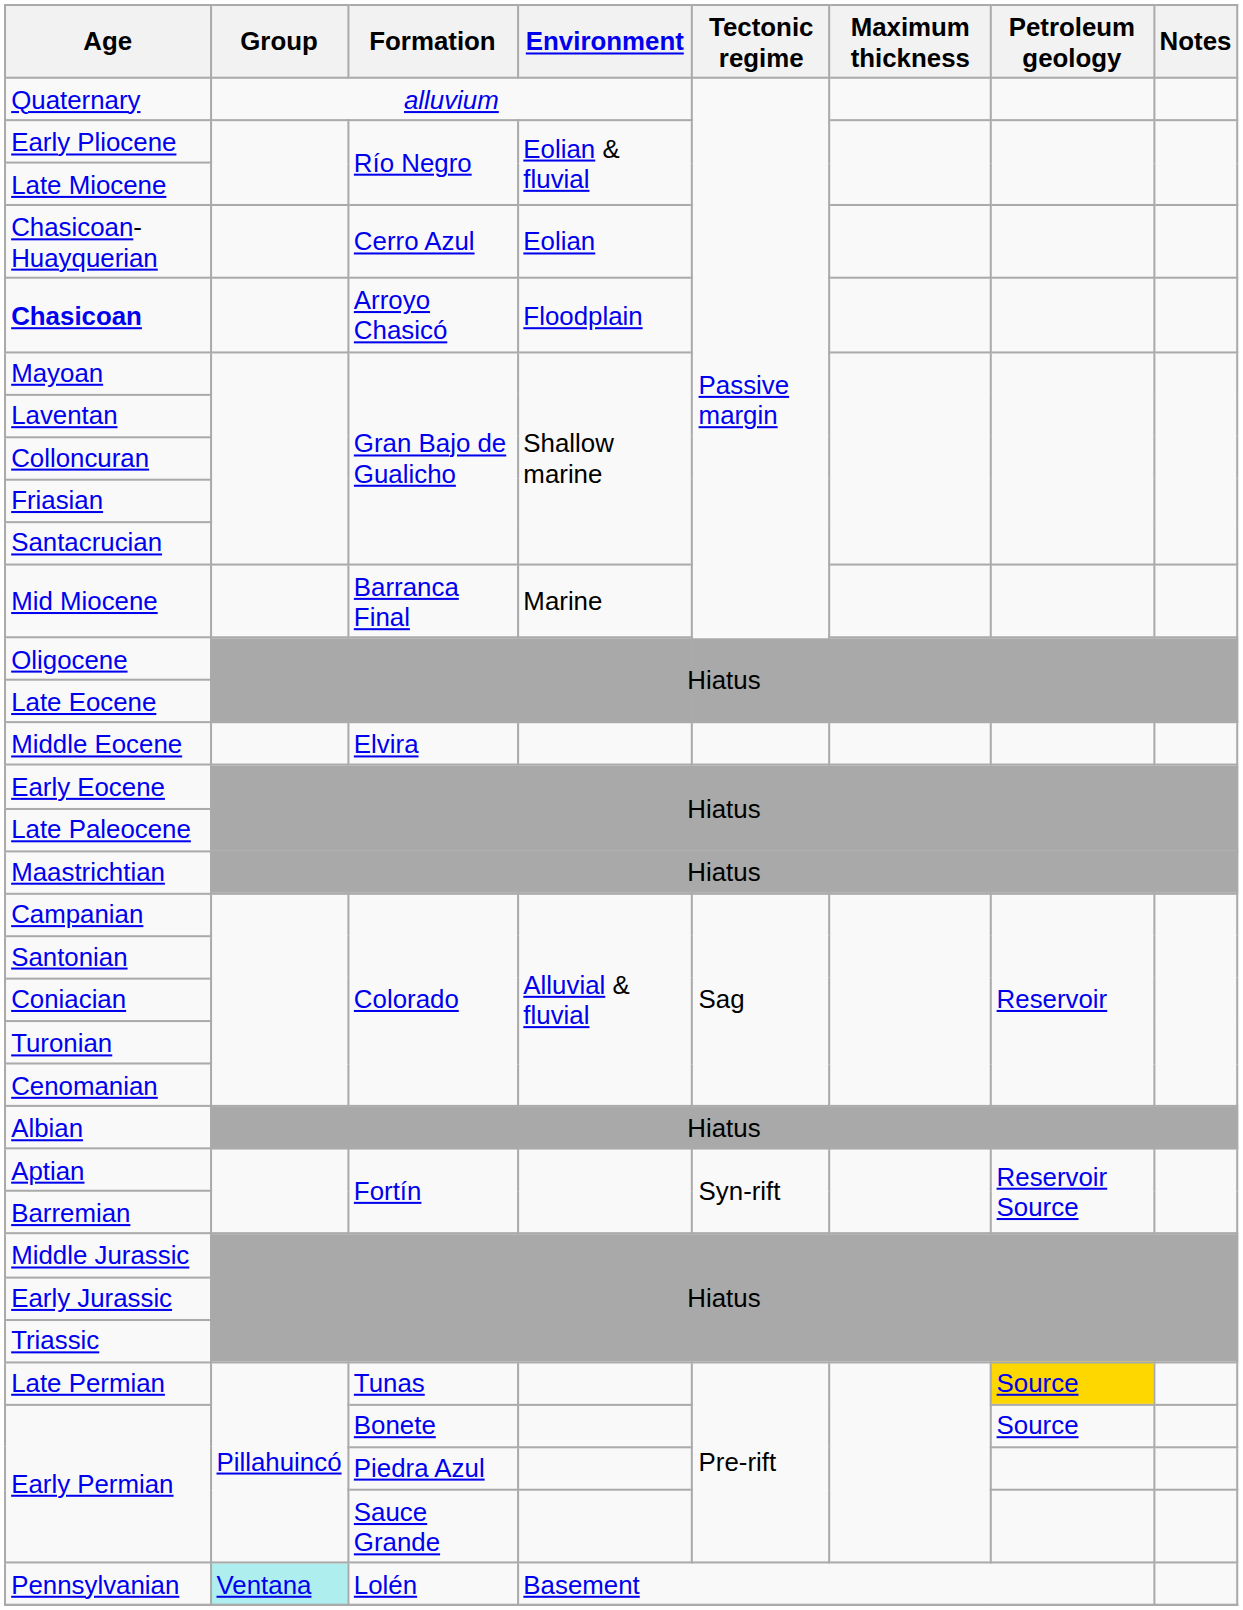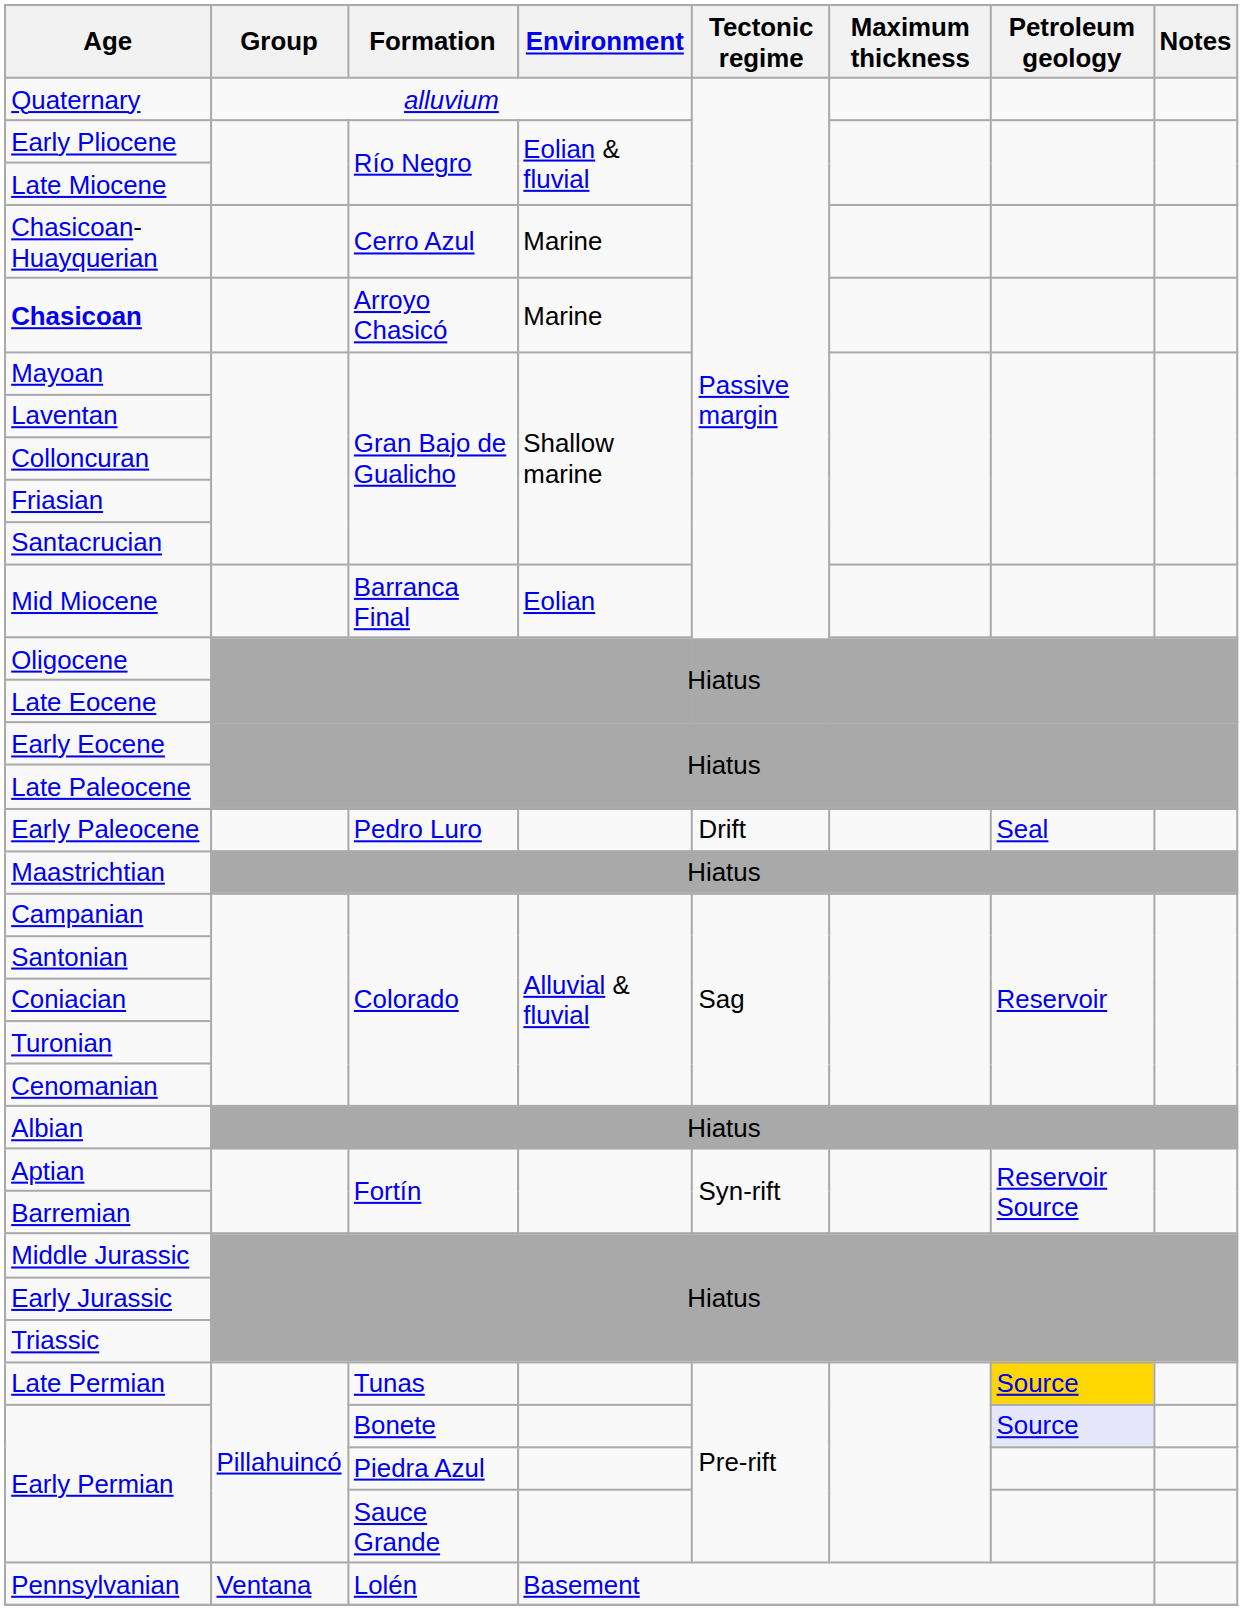(559, 242) Eolian -> (563, 242) Marine
(583, 315) Floodplain -> (563, 315) Marine
(563, 601) Marine -> (559, 601) Eolian
- row: (97, 744)
+ row: (105, 829)
(1038, 1426) no background -> (1038, 1426) lavender background
(264, 1584) paleturquoise background -> (264, 1584) no background
